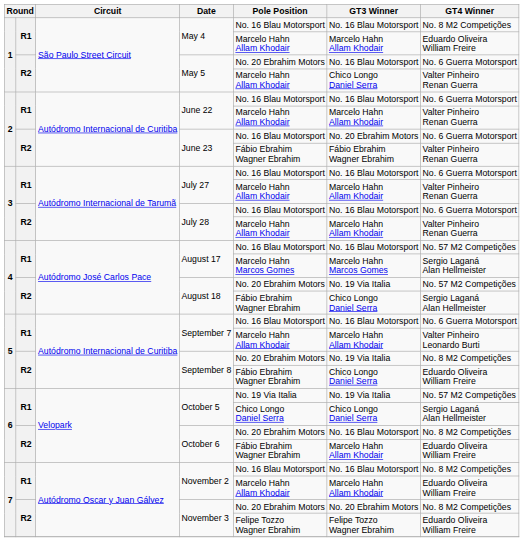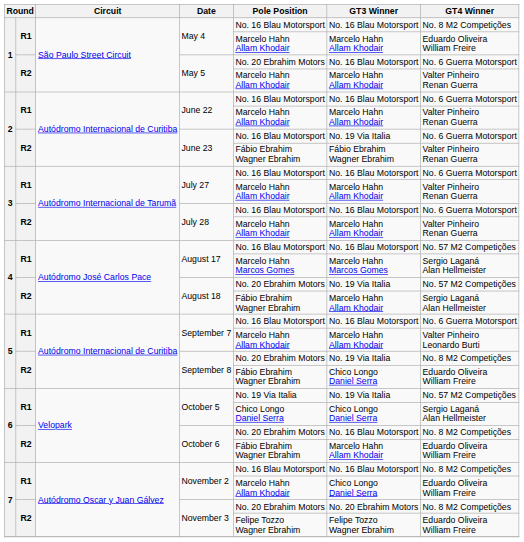(353, 80) Chico Longo Daniel Serra -> (356, 80) Marcelo Hahn Allam Khodair
(374, 136) No. 20 Ebrahim Motors -> (360, 136) No. 19 Via Italia
(353, 302) Chico Longo Daniel Serra -> (356, 302) Marcelo Hahn Allam Khodair
(356, 487) Marcelo Hahn Allam Khodair -> (353, 487) Chico Longo Daniel Serra
